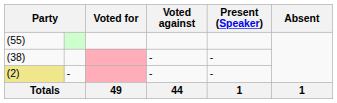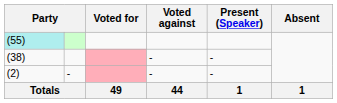(16, 40) no background -> (16, 40) paleturquoise background
(13, 73) khaki background -> (13, 73) no background
